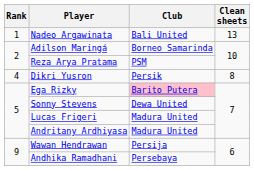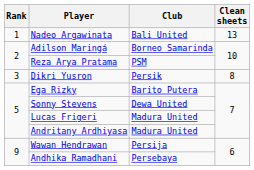(17, 76) 4 -> (17, 76) 3
(164, 90) pink background -> (164, 90) no background
